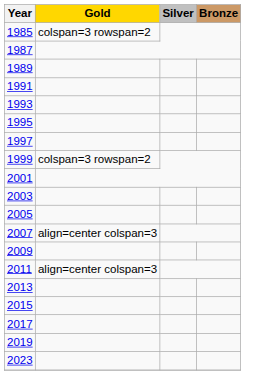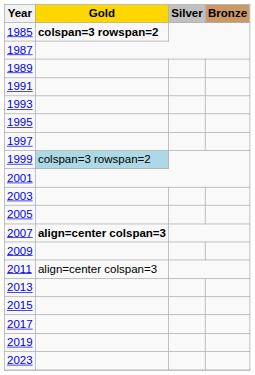(94, 31) normal -> (98, 31) bold
(94, 159) no background -> (94, 159) lightblue background
(98, 232) normal -> (102, 232) bold
